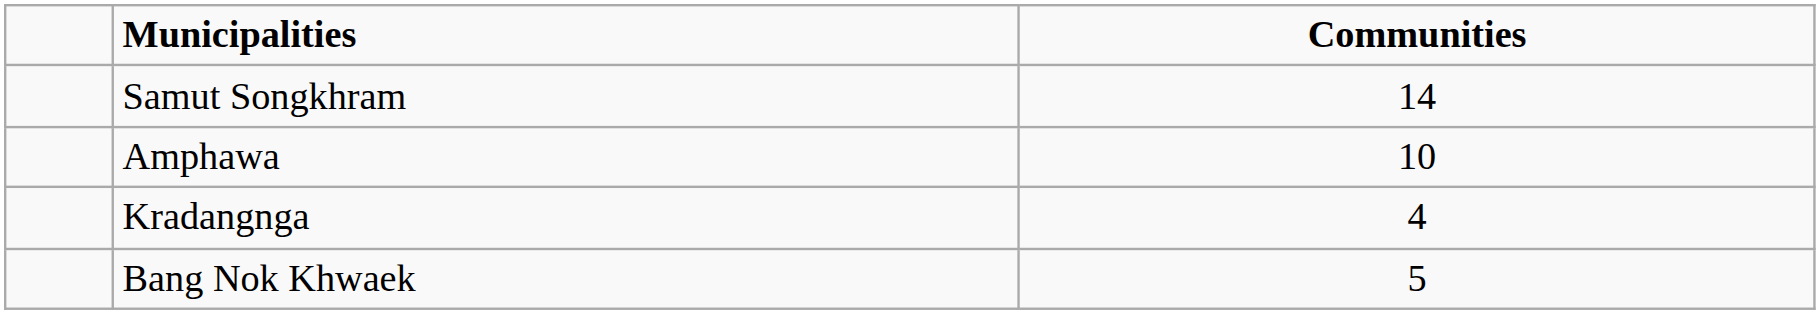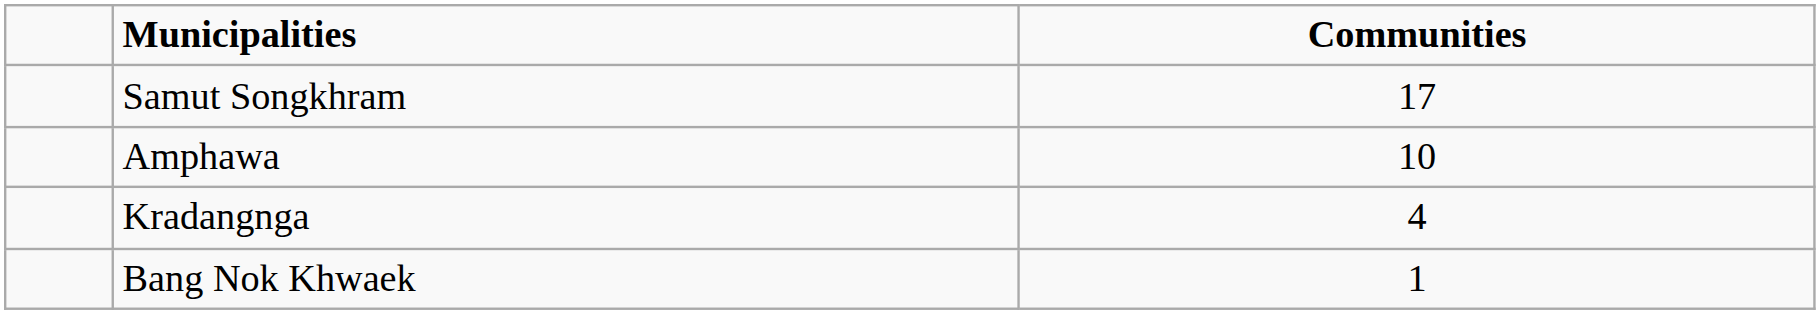(1417, 95) 14 -> (1417, 95) 17
(1417, 277) 5 -> (1417, 277) 1
